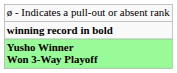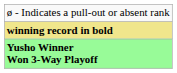(60, 30) no background -> (60, 30) khaki background
